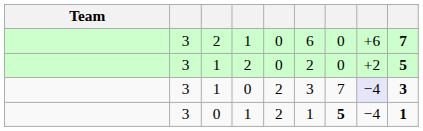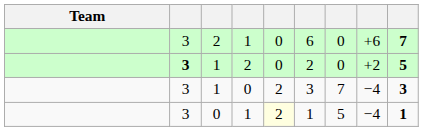(185, 65) normal -> (185, 65) bold
(372, 89) lavender background -> (372, 89) no background
(279, 114) no background -> (279, 114) lightyellow background
(341, 114) bold -> (341, 114) normal
